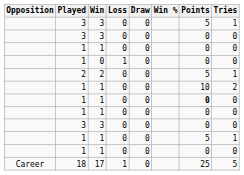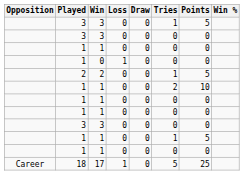columns swapped: (225, 11) <-> (166, 11)
(207, 100) bold -> (207, 100) normal
